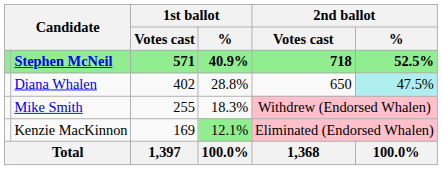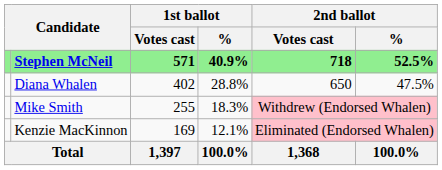(415, 84) paleturquoise background -> (415, 84) no background
(230, 130) lightgreen background -> (230, 130) no background
